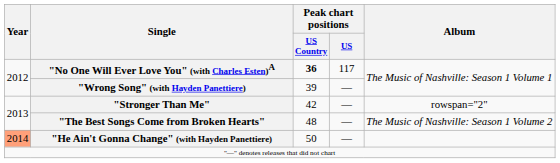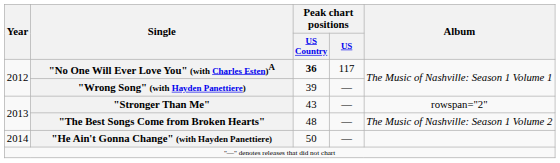(311, 104) 42 -> (311, 104) 43
(18, 138) lightsalmon background -> (18, 138) no background
